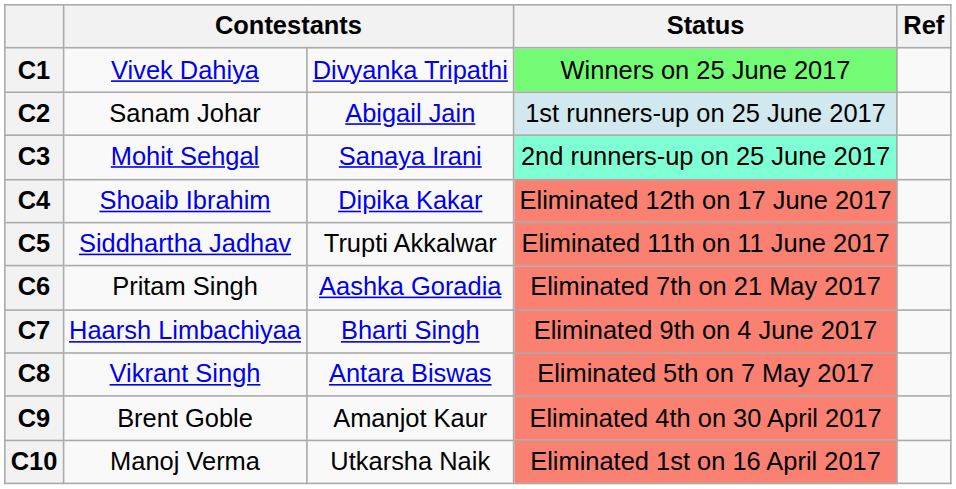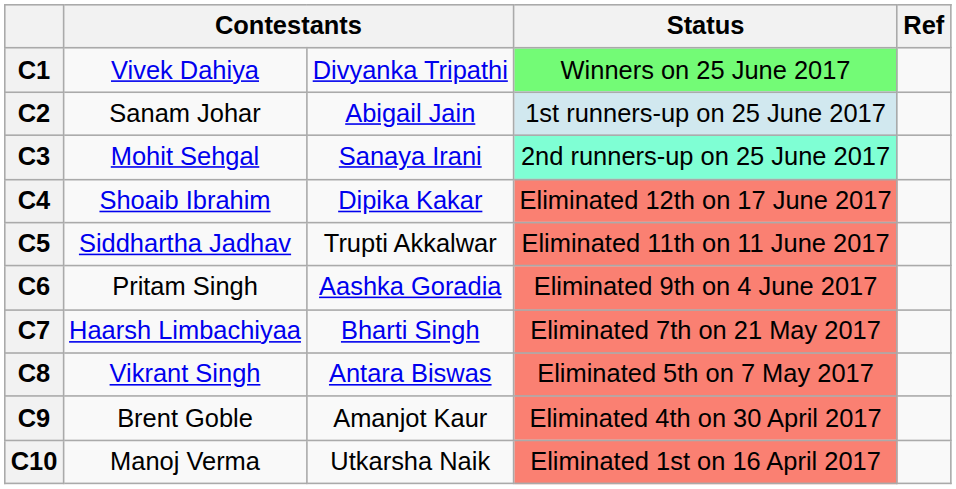(706, 287) Eliminated 7th on 21 May 2017 -> (706, 287) Eliminated 9th on 4 June 2017
(706, 330) Eliminated 9th on 4 June 2017 -> (706, 330) Eliminated 7th on 21 May 2017
